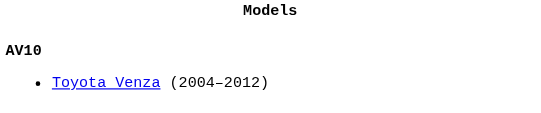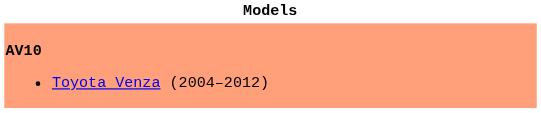(270, 67) no background -> (270, 67) lightsalmon background
